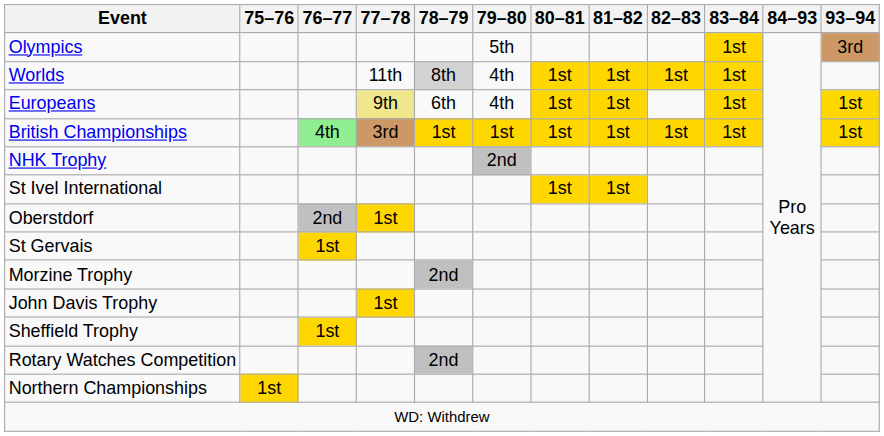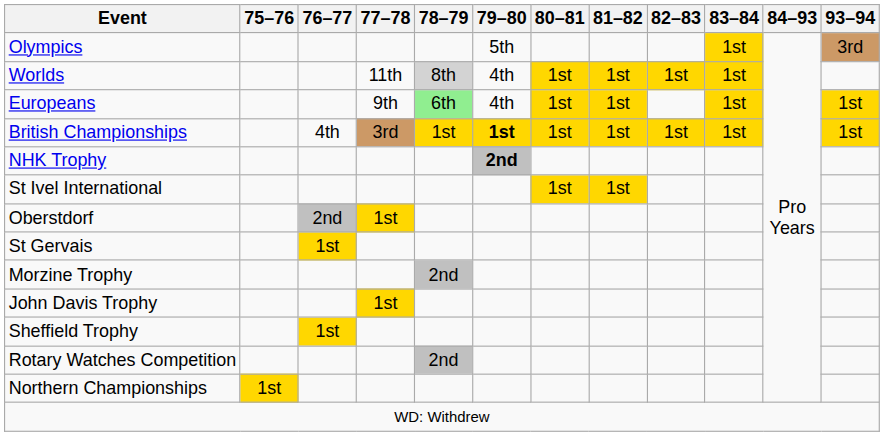(385, 103) khaki background -> (385, 103) no background
(444, 103) no background -> (444, 103) lightgreen background
(327, 132) lightgreen background -> (327, 132) no background
(502, 132) normal -> (502, 132) bold
(502, 160) normal -> (502, 160) bold
